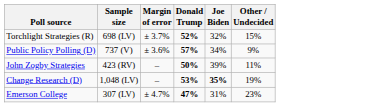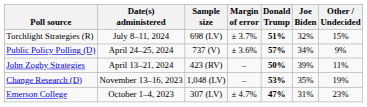+ column: (141, 17)
(189, 36) 52% -> (277, 36) 51%
(218, 80) bold -> (305, 80) normal
